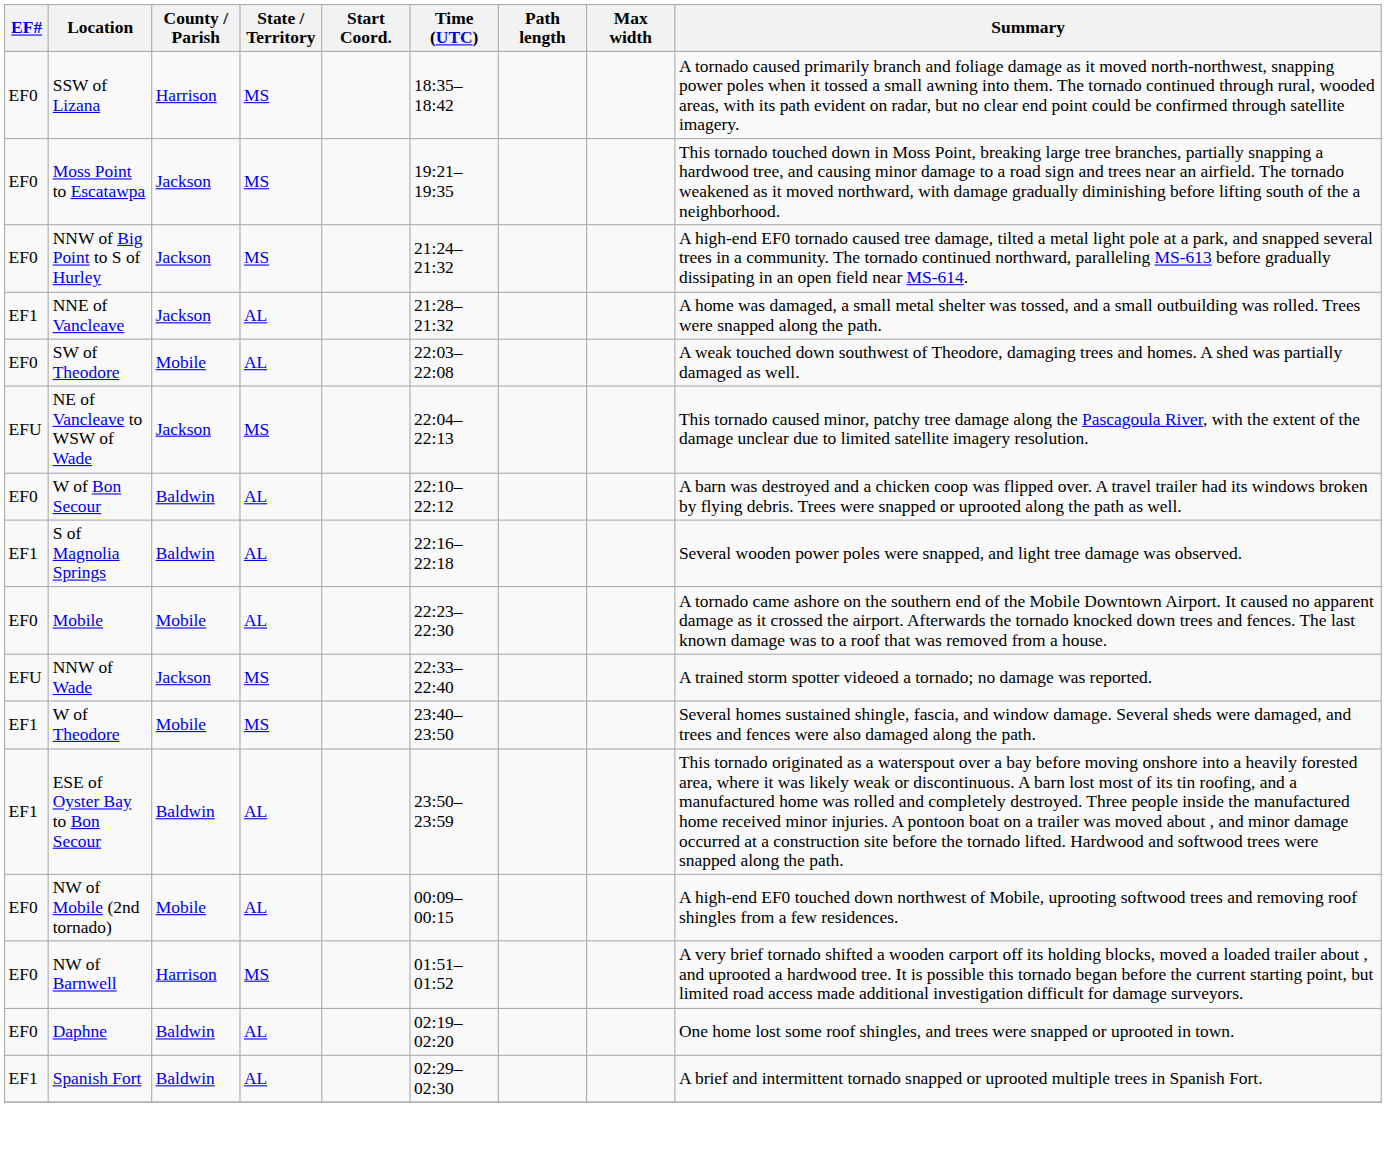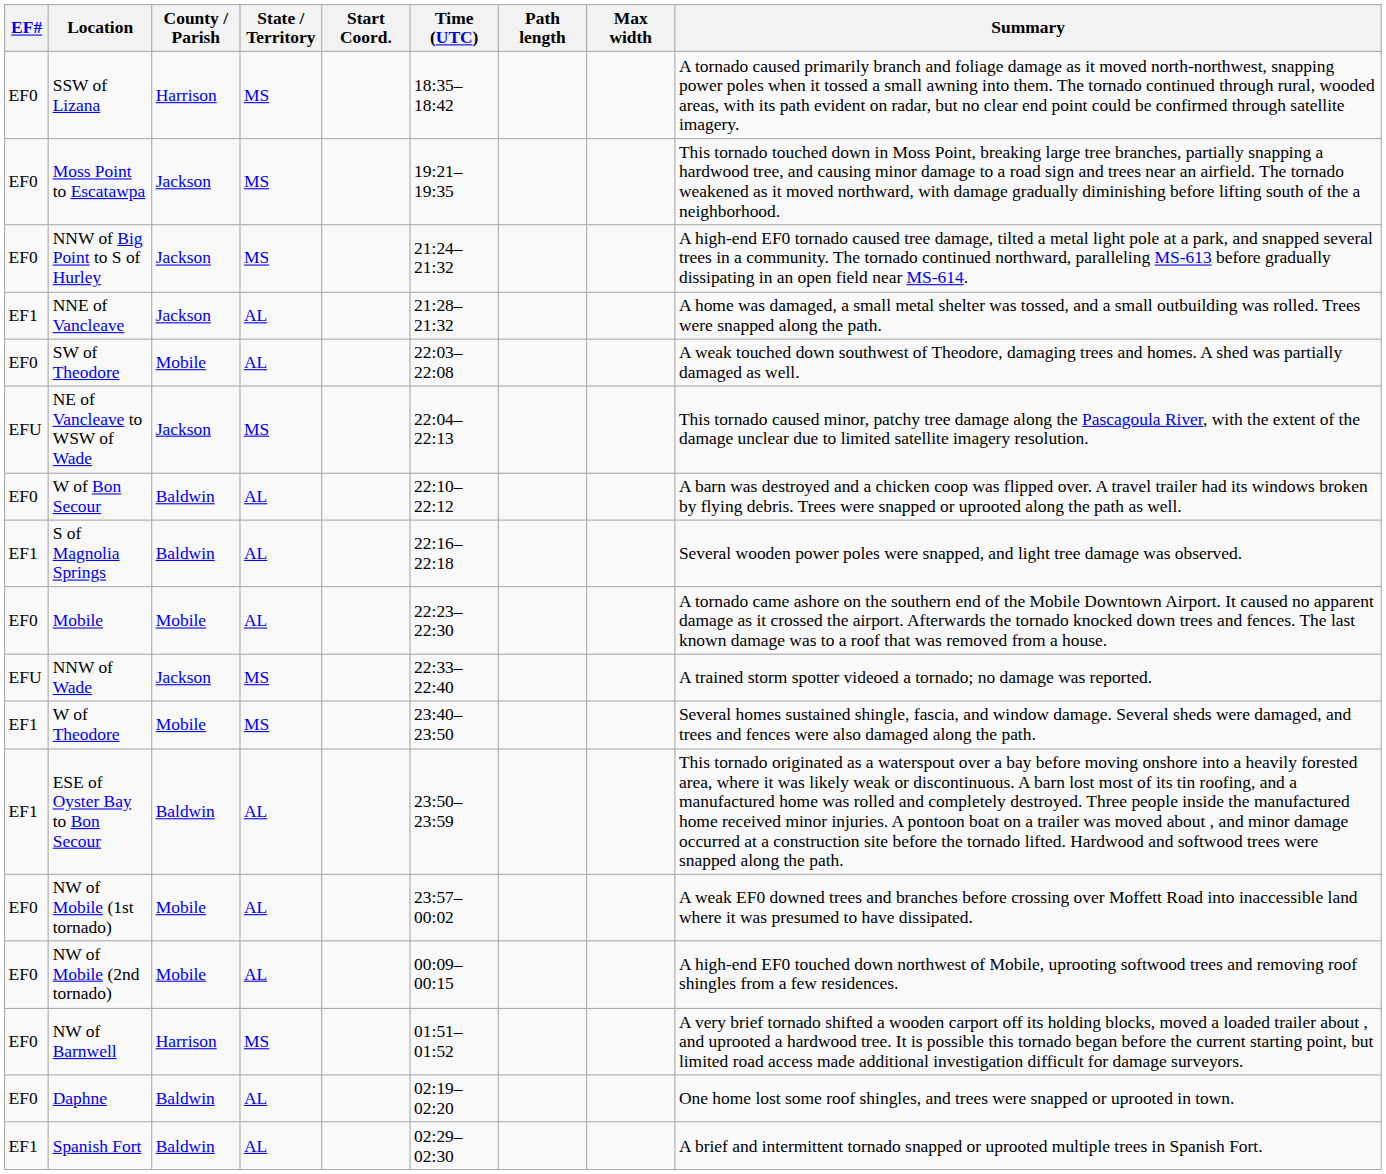+ row: (93, 907)
